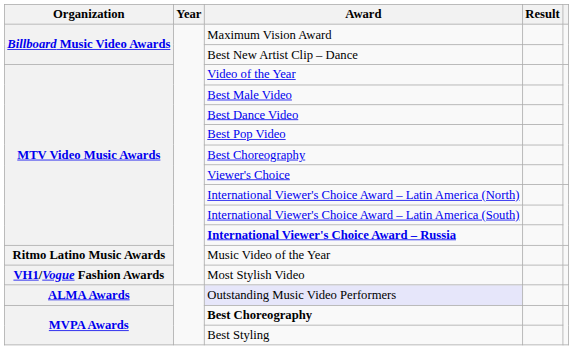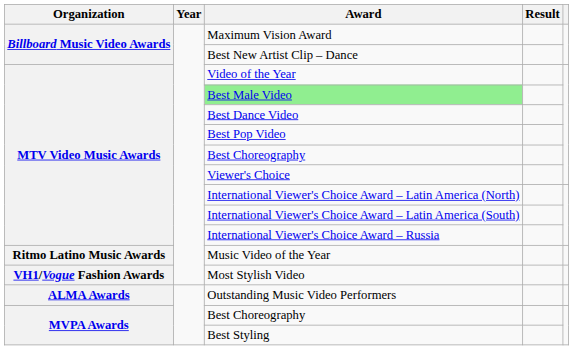(250, 94) no background -> (250, 94) lightgreen background
(332, 235) bold -> (323, 235) normal
(302, 295) lavender background -> (302, 295) no background
(260, 315) bold -> (256, 315) normal
